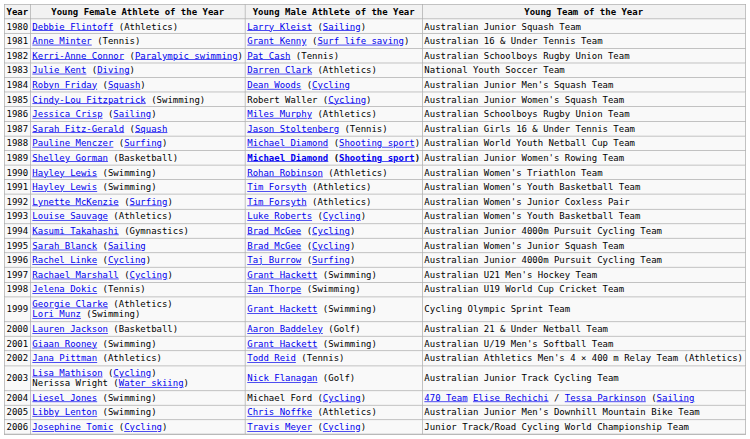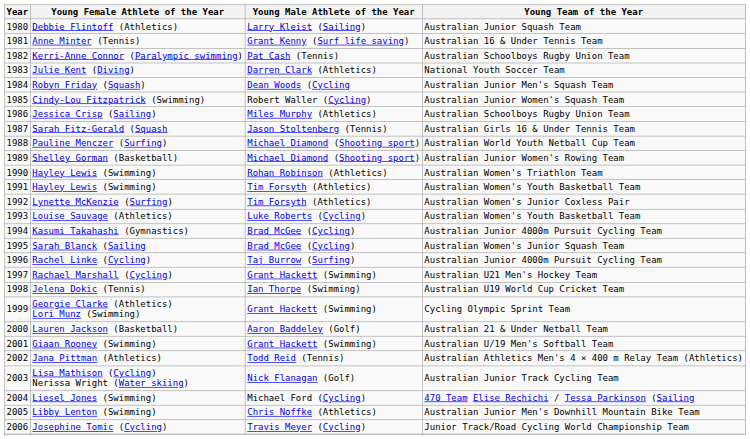(334, 158) bold -> (334, 158) normal
